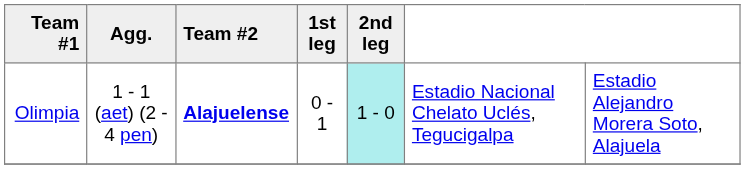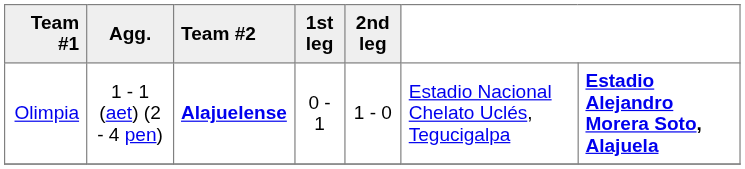(376, 113) paleturquoise background -> (373, 113) no background
(648, 113) normal -> (644, 113) bold
